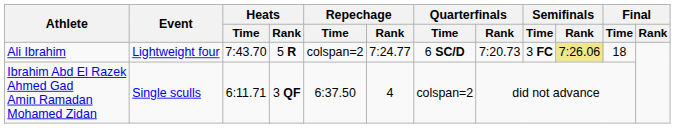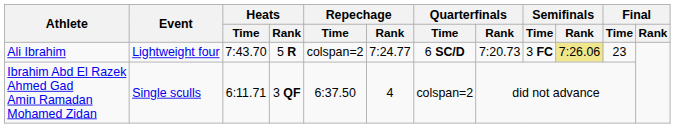(619, 53) 18 -> (619, 53) 23
